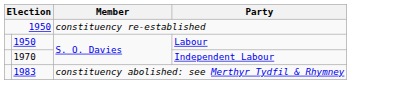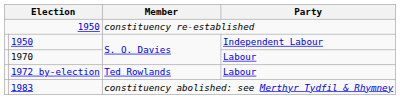(191, 42) Labour -> (273, 42) Independent Labour
(224, 57) Independent Labour -> (240, 57) Labour
+ row: (55, 72)
